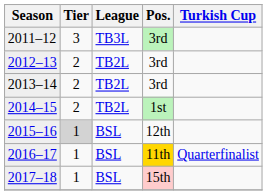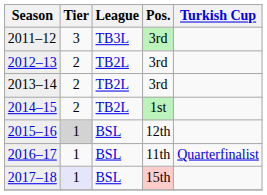(158, 154) gold background -> (158, 154) no background
(76, 177) no background -> (76, 177) lavender background
